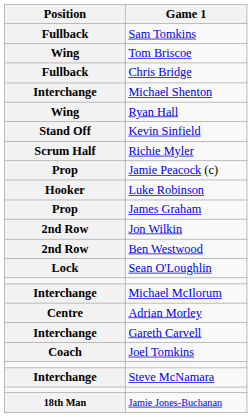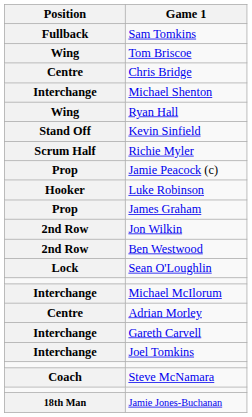(65, 72) Fullback -> (65, 72) Centre
(65, 352) Coach -> (65, 352) Interchange
(65, 377) Interchange -> (65, 377) Coach
